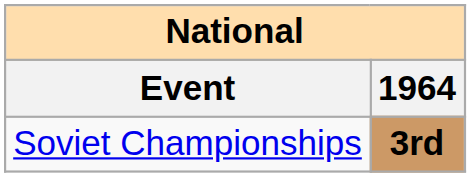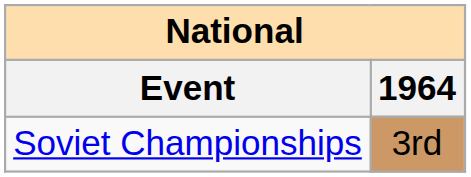(417, 143) bold -> (417, 143) normal
